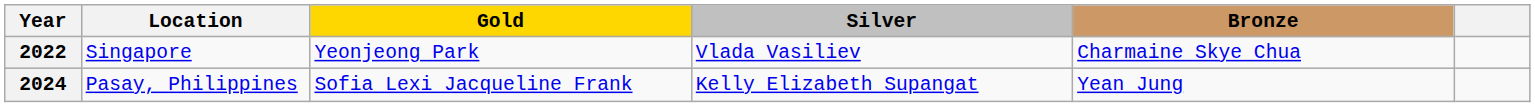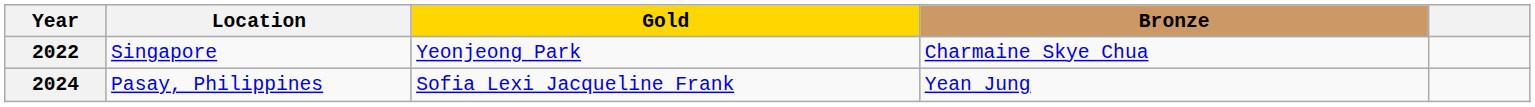- column: (882, 21)
